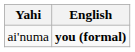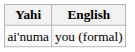(91, 36) bold -> (89, 36) normal
